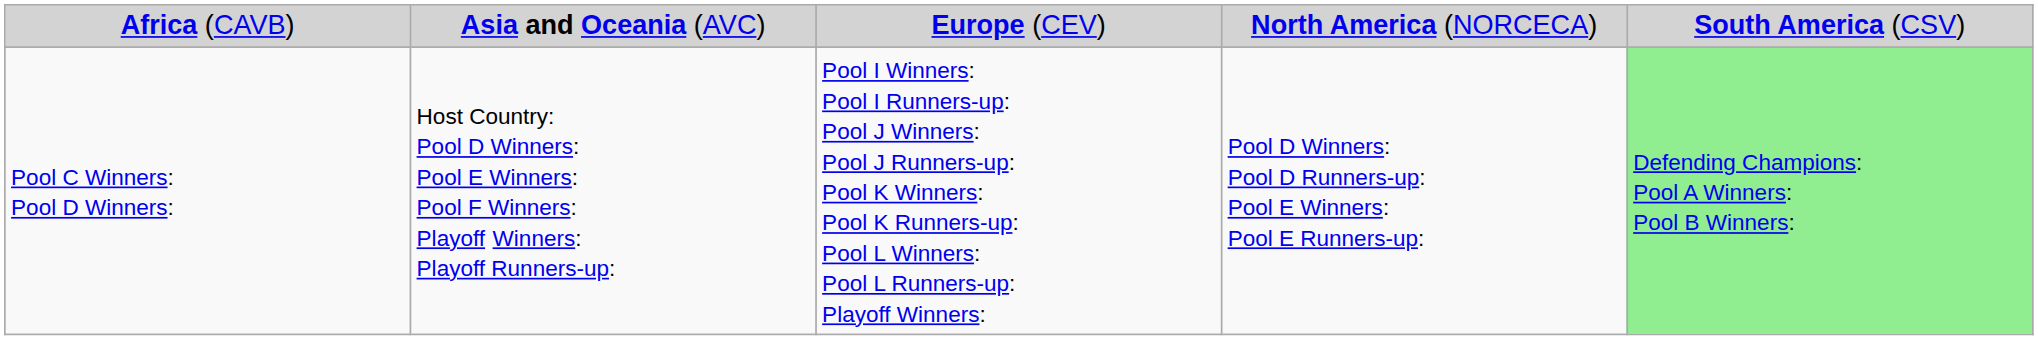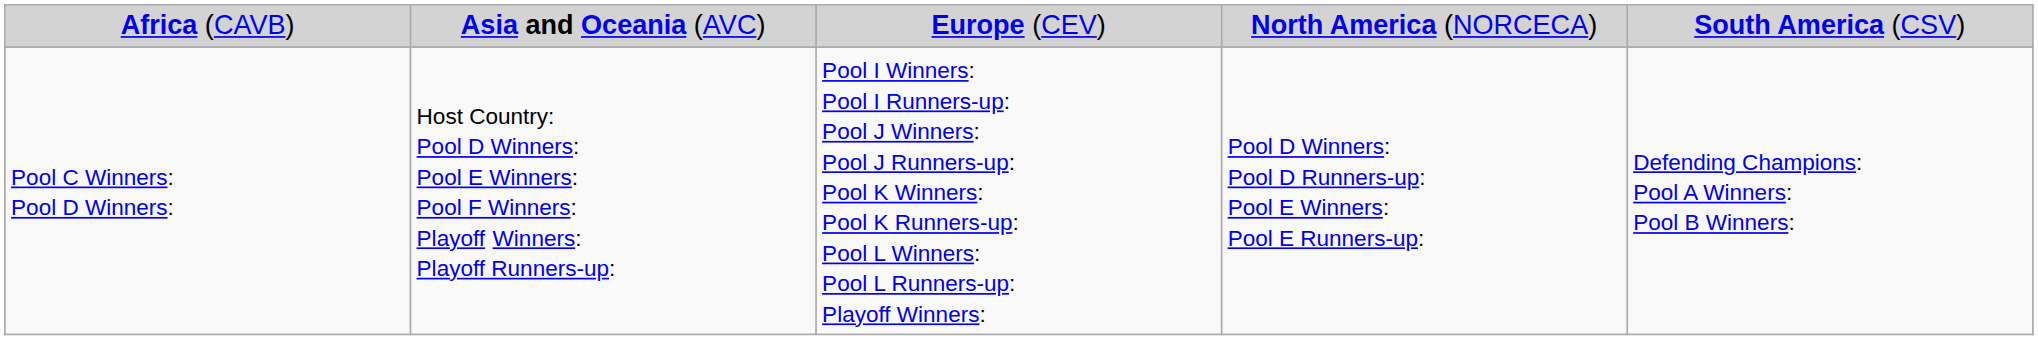(1748, 192) lightgreen background -> (1748, 192) no background
